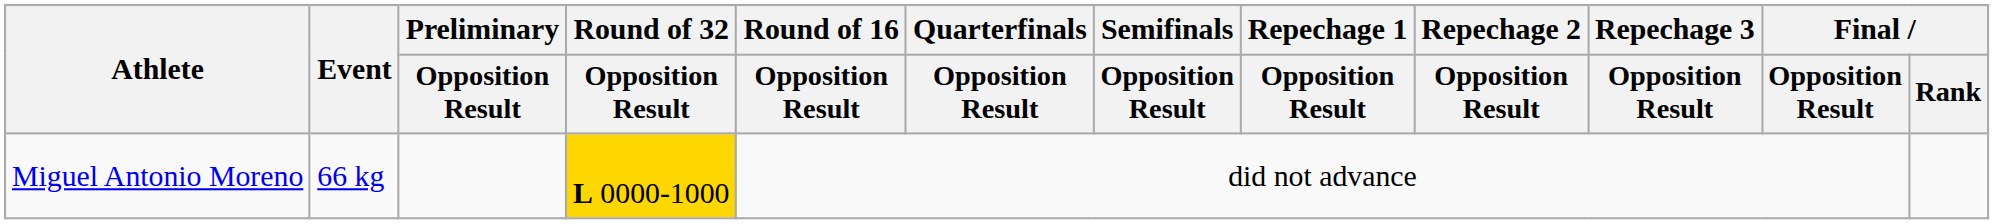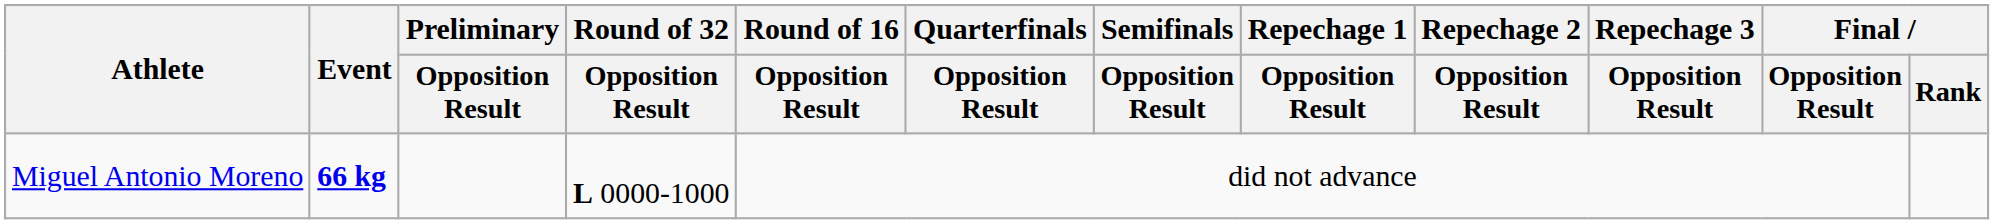(351, 175) normal -> (352, 175) bold
(651, 193) gold background -> (651, 193) no background
